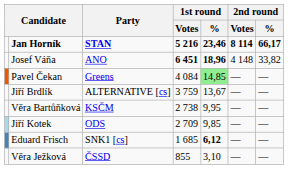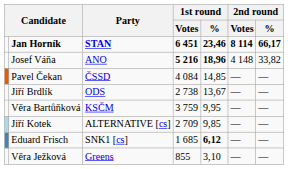(187, 44) 5 216 -> (187, 44) 6 451
(187, 60) 6 451 -> (187, 60) 5 216
(99, 76) Greens -> (98, 76) ČSSD
(214, 76) lightgreen background -> (214, 76) no background
(128, 92) ALTERNATIVE [cs] -> (95, 92) ODS
(187, 92) 3 759 -> (187, 92) 2 738
(187, 108) 2 738 -> (187, 108) 3 759
(95, 124) ODS -> (128, 124) ALTERNATIVE [cs]
(98, 156) ČSSD -> (99, 156) Greens
